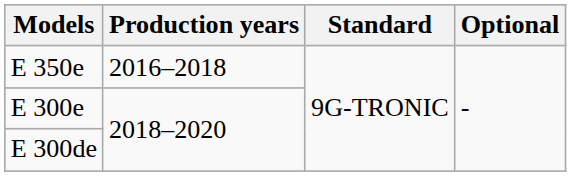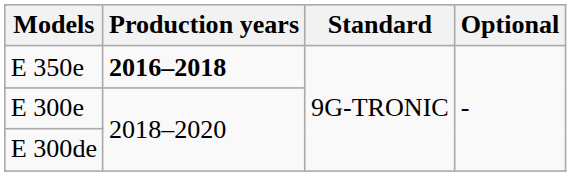(168, 66) normal -> (168, 66) bold
